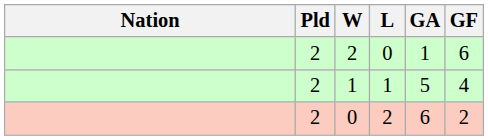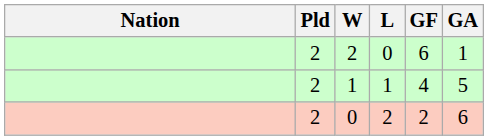columns swapped: (464, 20) <-> (425, 20)
